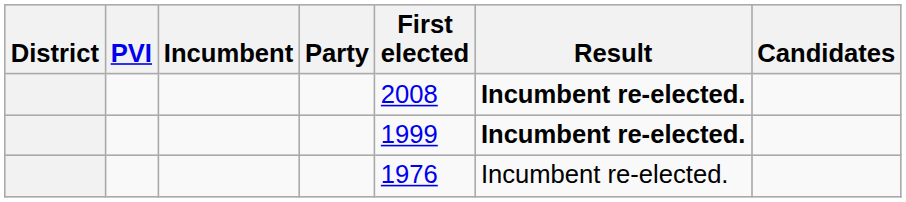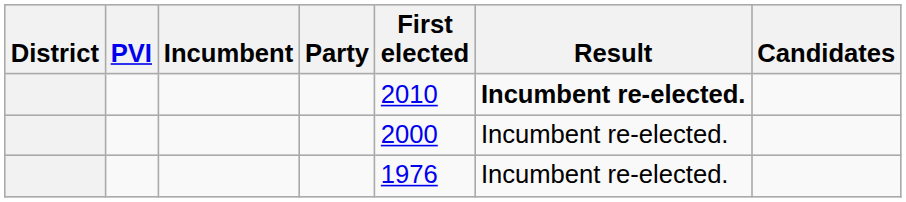(409, 94) 2008 -> (409, 94) 2010
(409, 134) 1999 -> (409, 134) 2000
(613, 134) bold -> (605, 134) normal
